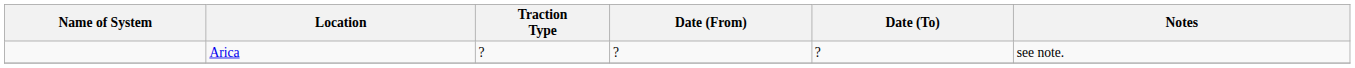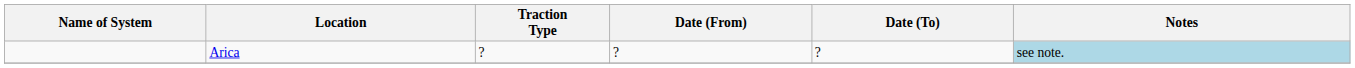(1040, 52) no background -> (1040, 52) lightblue background
